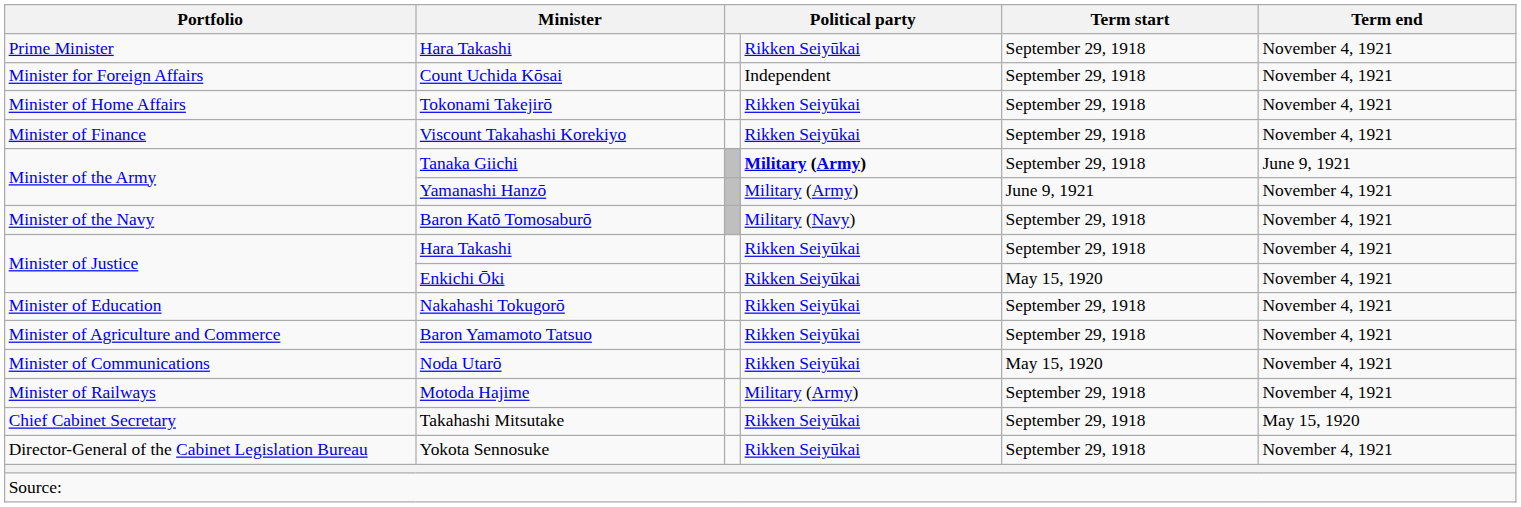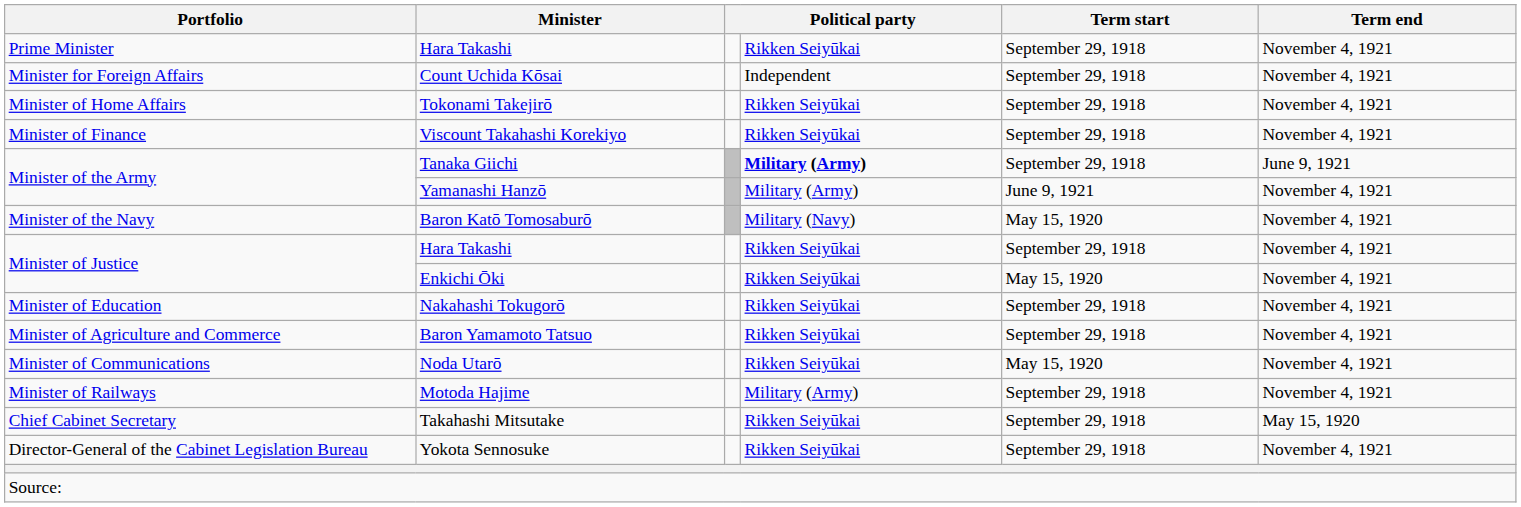(1075, 220) September 29, 1918 -> (1054, 220) May 15, 1920
